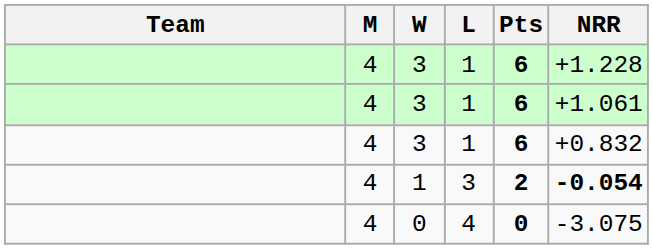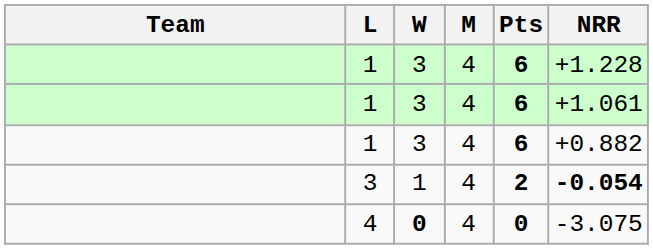columns swapped: (370, 25) <-> (469, 25)
(599, 144) +0.832 -> (599, 144) +0.882
(419, 224) normal -> (419, 224) bold
